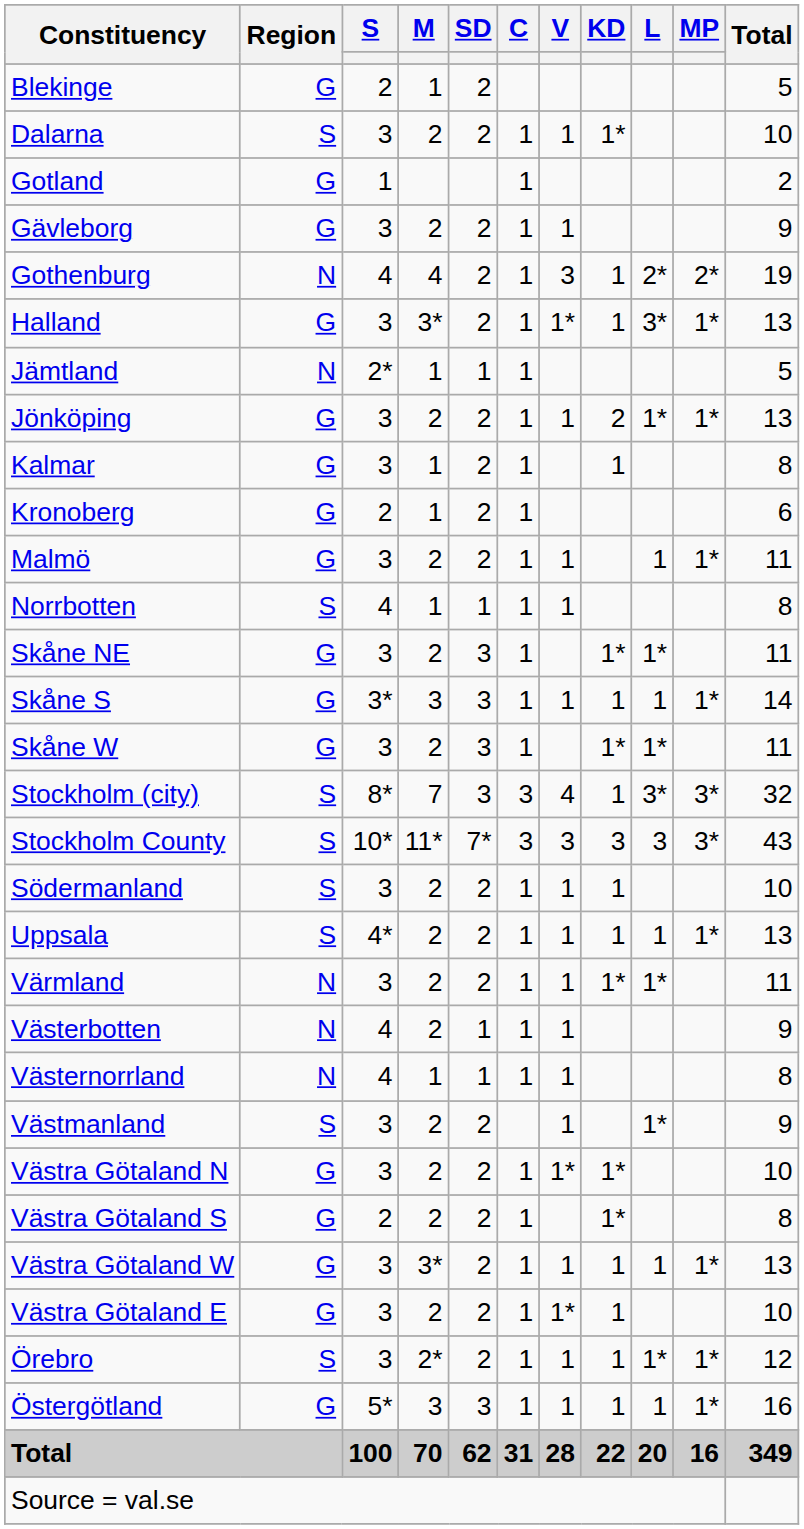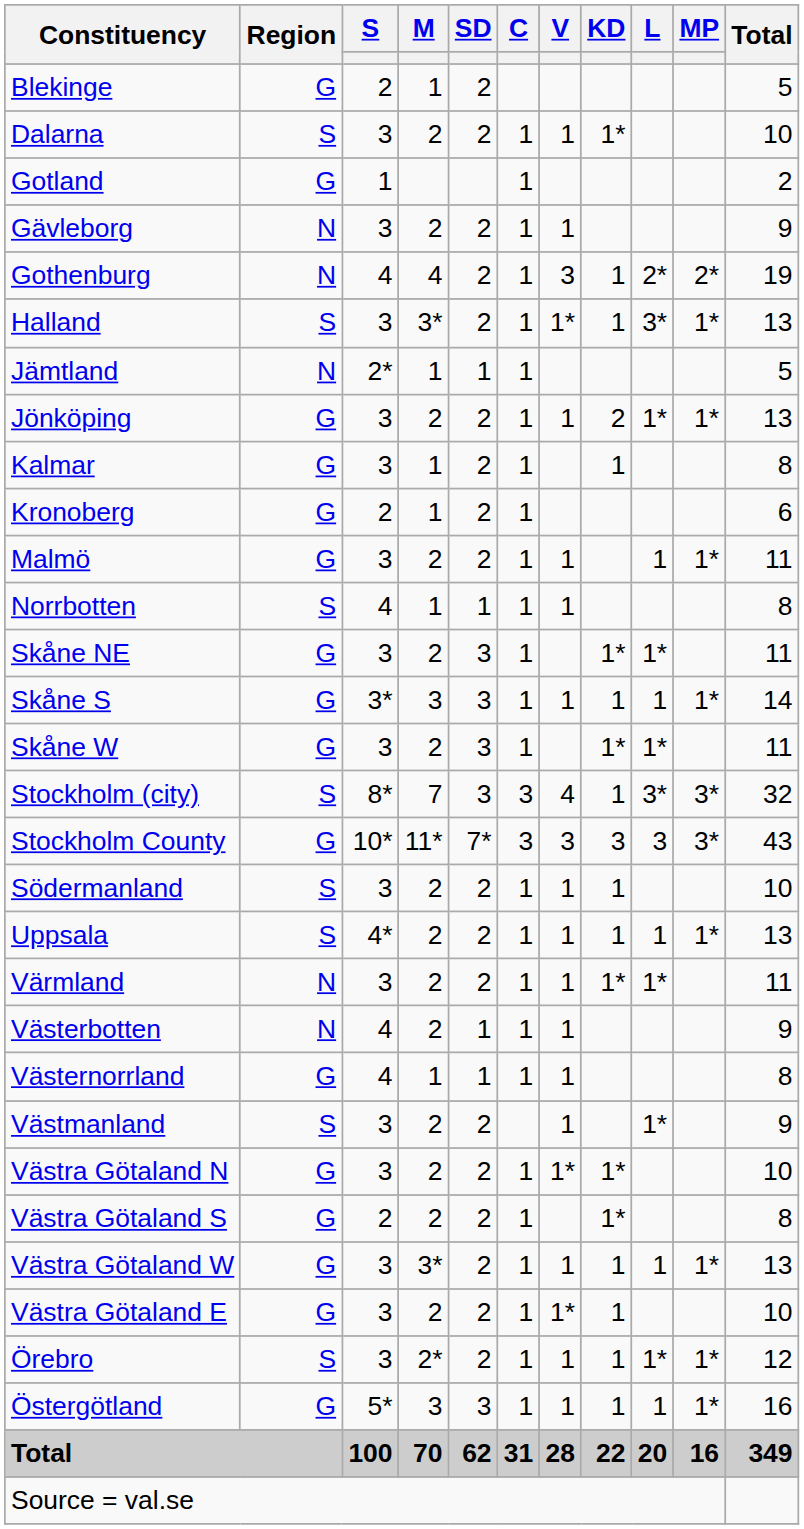(326, 228) G -> (327, 228) N
(326, 323) G -> (327, 323) S
(327, 841) S -> (326, 841) G
(327, 1076) N -> (326, 1076) G
